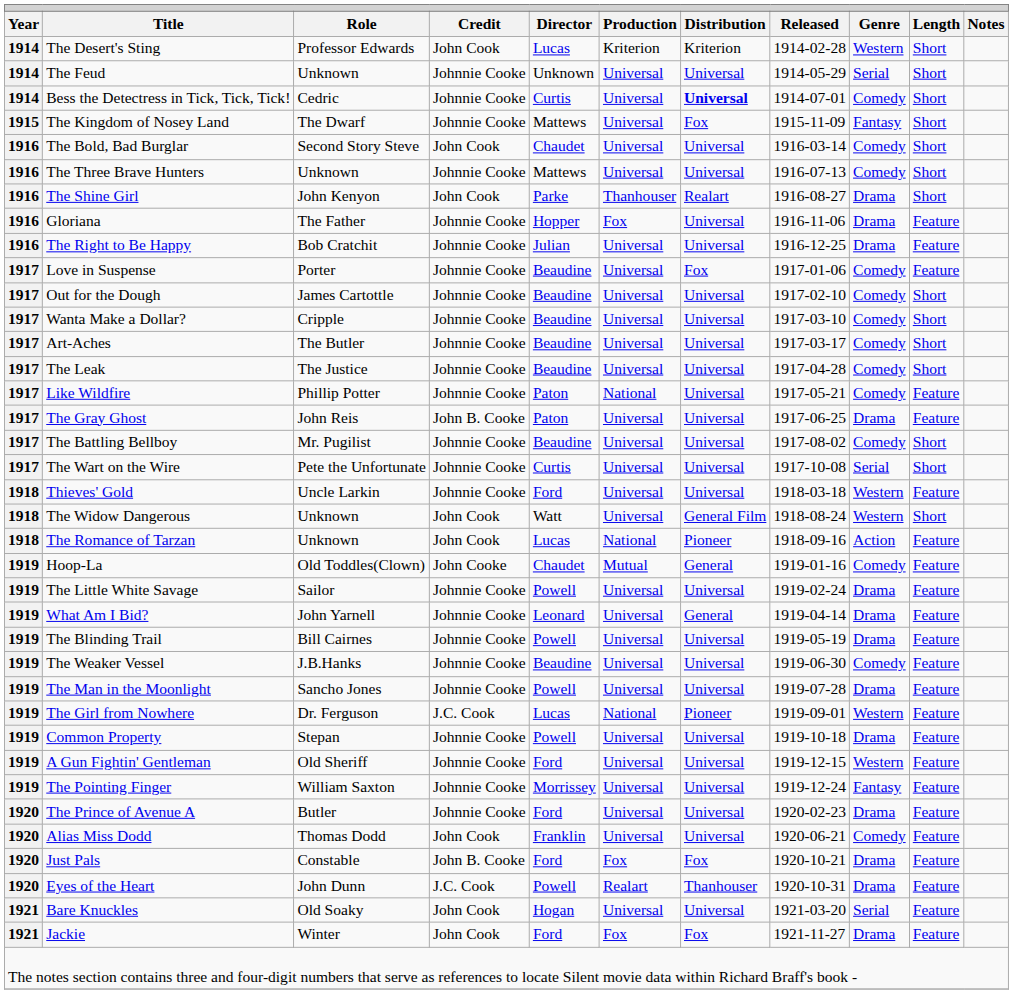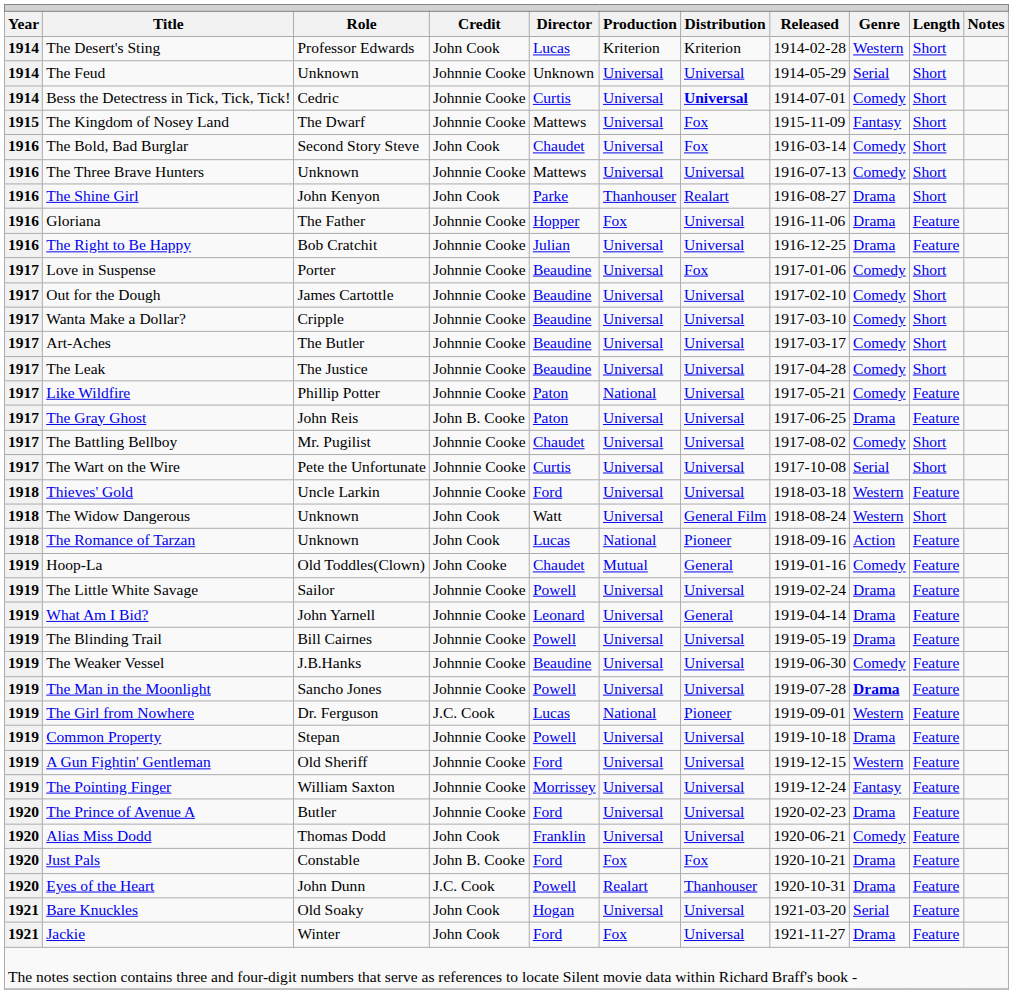(714, 147) Universal -> (696, 147) Fox
(936, 270) Feature -> (930, 270) Short
(562, 442) Beaudine -> (559, 442) Chaudet
(874, 688) normal -> (876, 688) bold
(696, 934) Fox -> (714, 934) Universal
